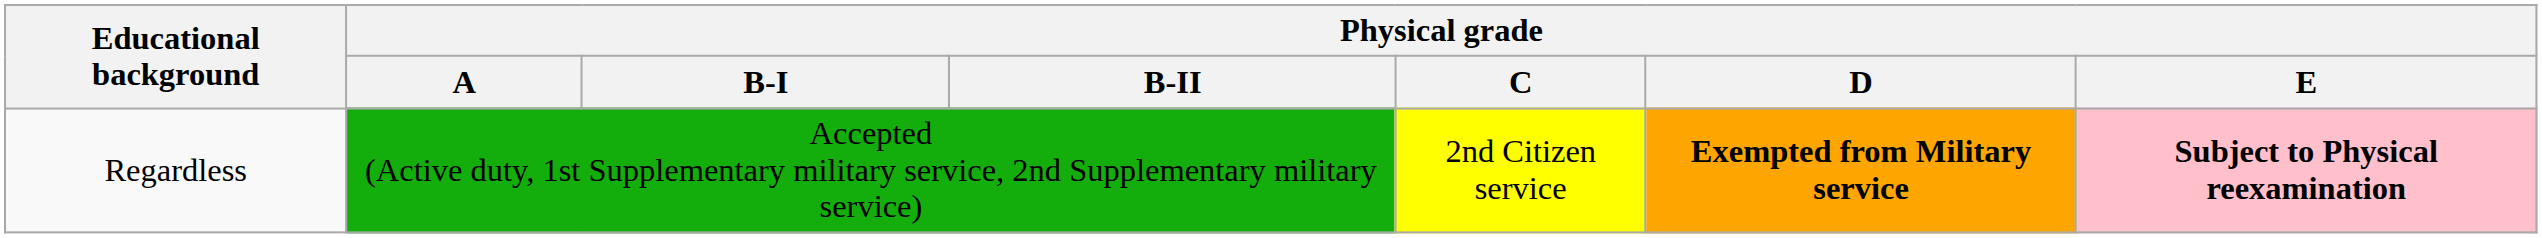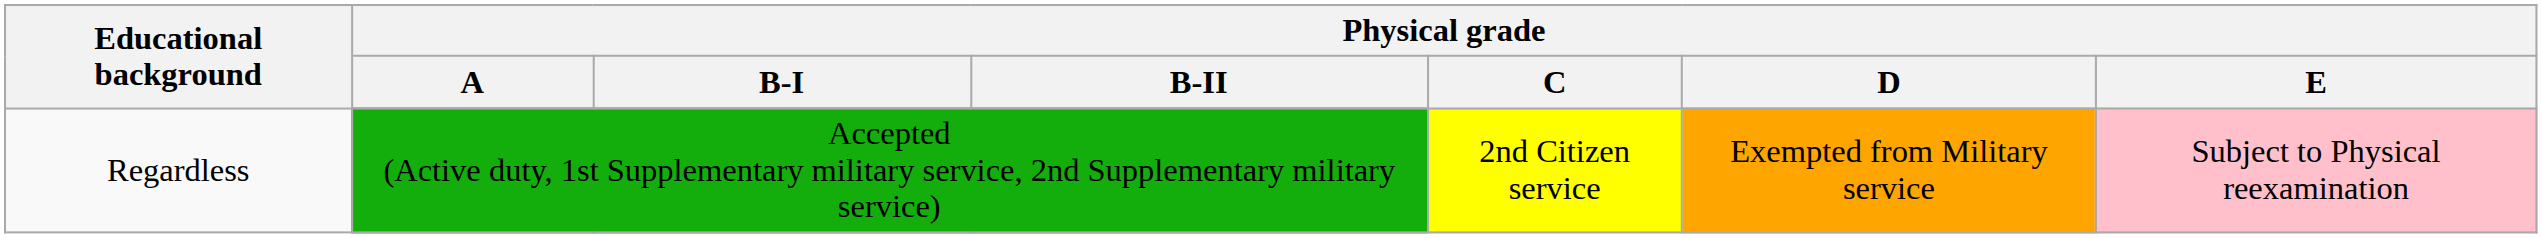(1861, 169) bold -> (1889, 169) normal
(2306, 169) bold -> (2316, 169) normal
